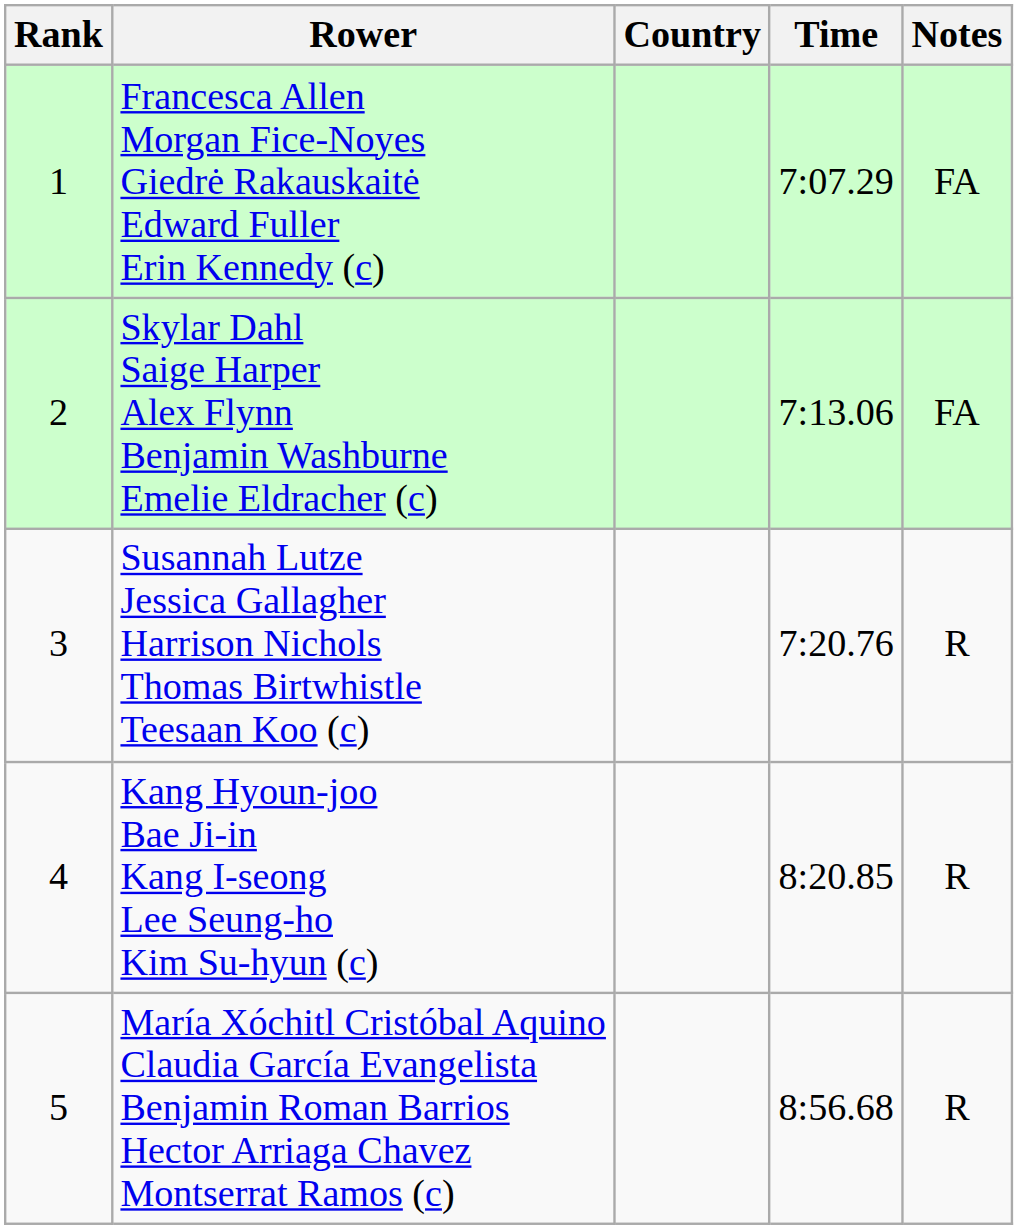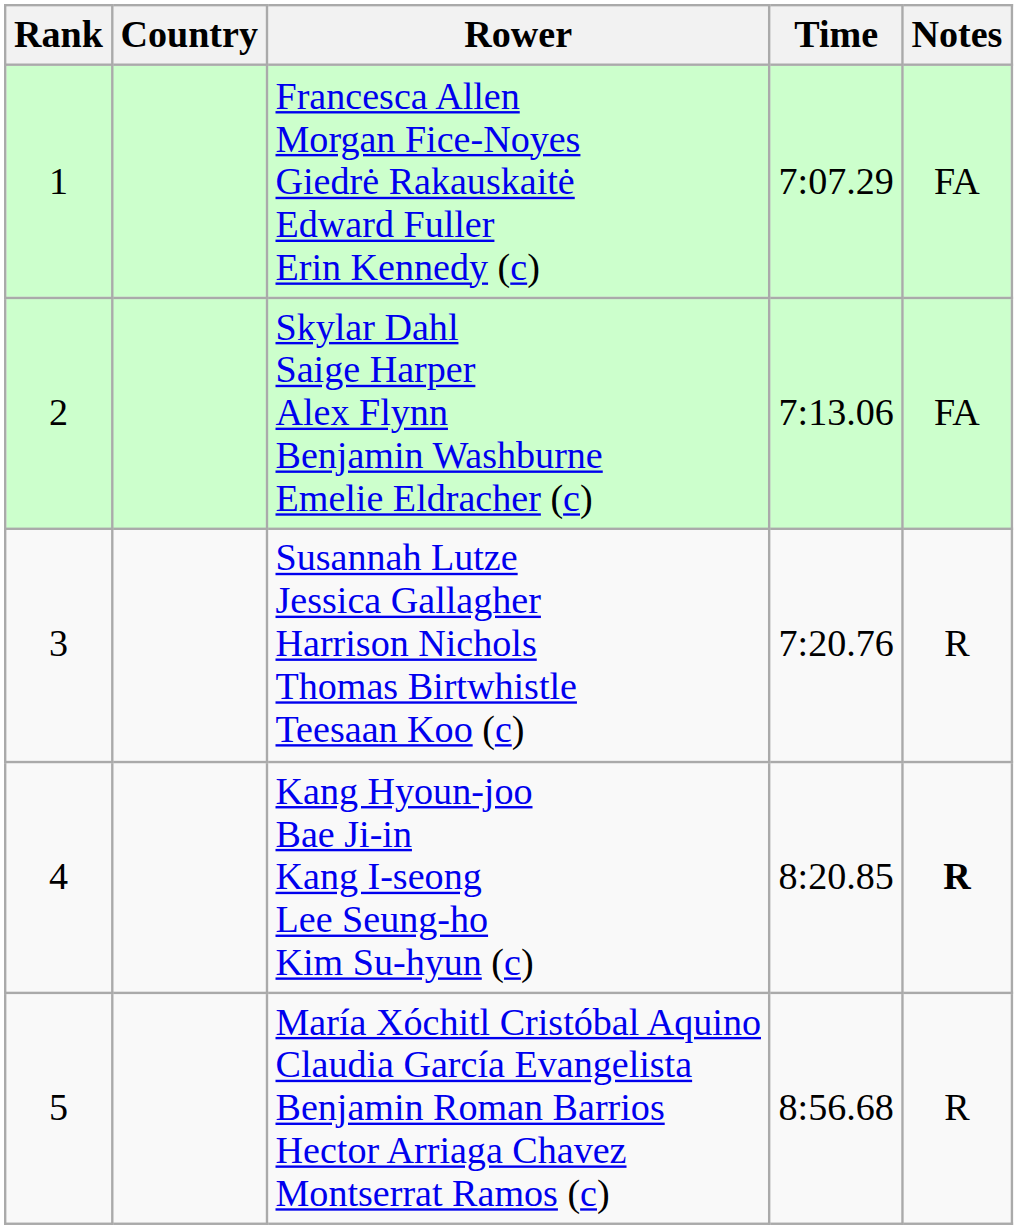columns swapped: (363, 34) <-> (692, 34)
(957, 876) normal -> (957, 876) bold
